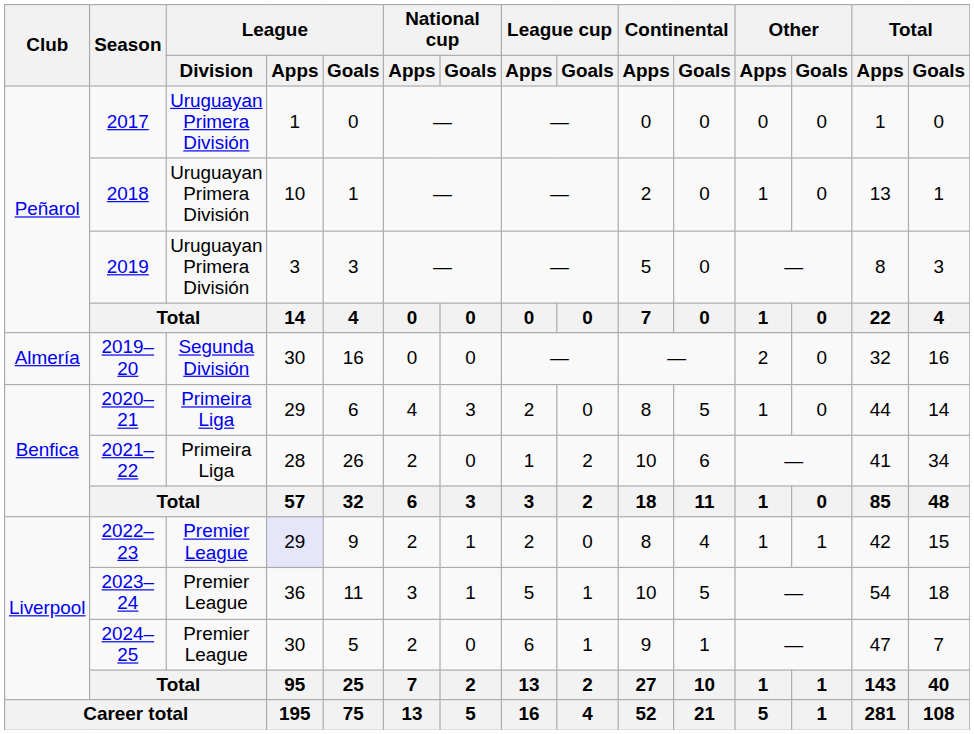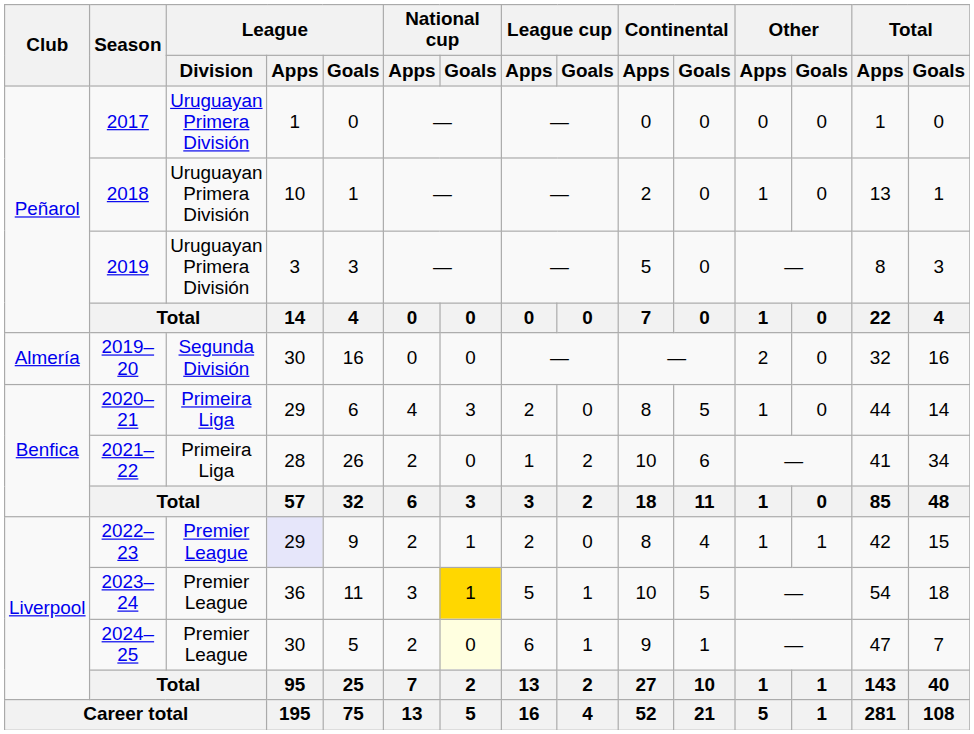(470, 593) no background -> (470, 593) gold background
(470, 644) no background -> (470, 644) lightyellow background
